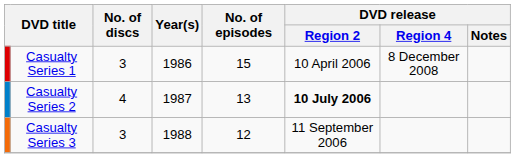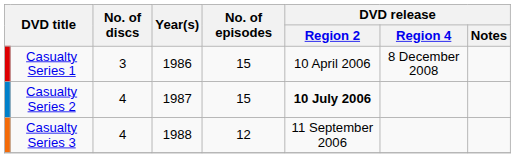(244, 99) 13 -> (244, 99) 15
(123, 135) 3 -> (123, 135) 4
